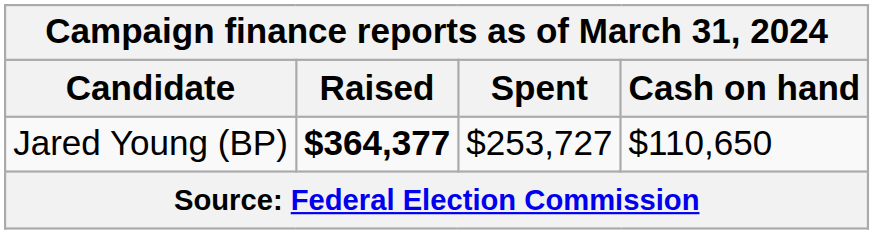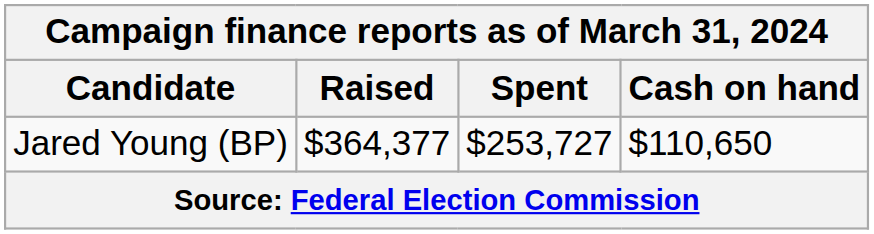(377, 143) bold -> (377, 143) normal
